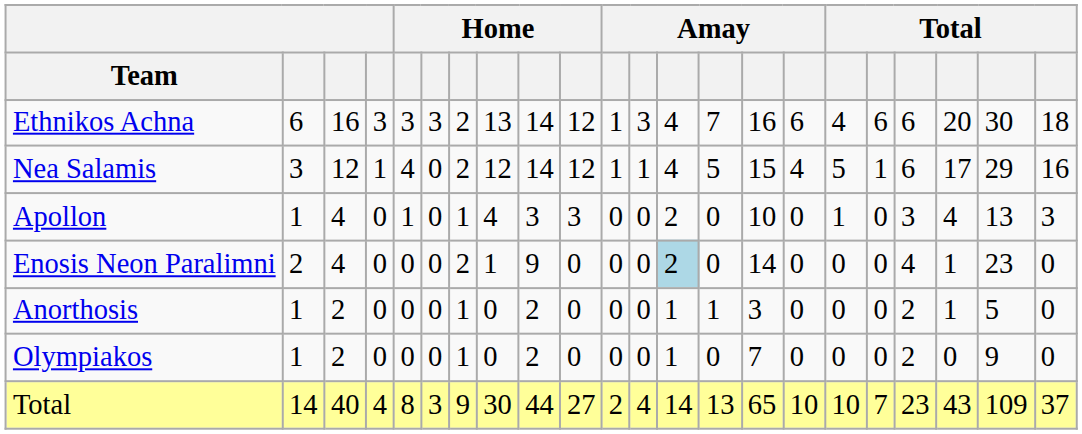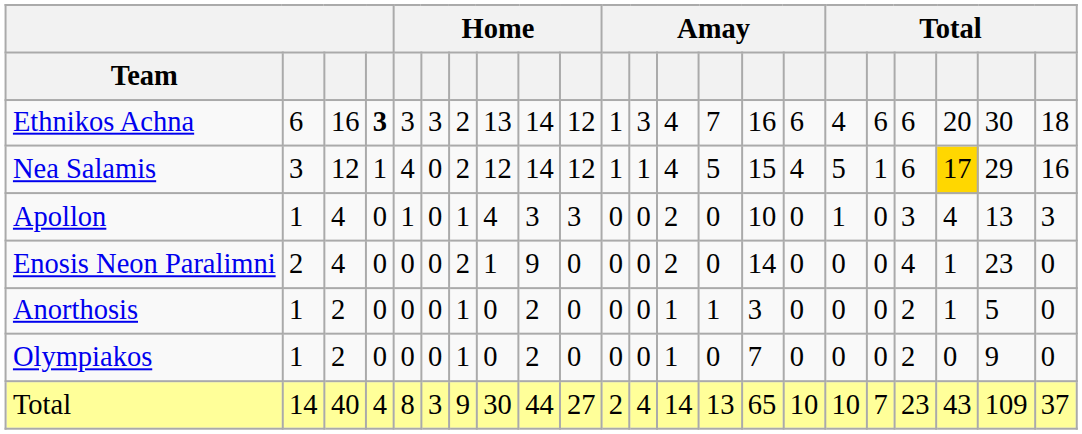(380, 122) normal -> (380, 122) bold
(957, 169) no background -> (957, 169) gold background
(671, 263) lightblue background -> (671, 263) no background
